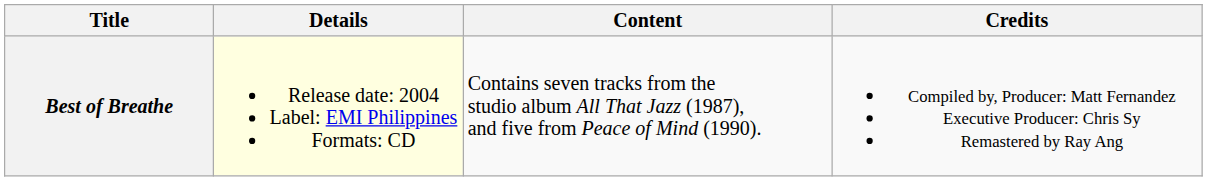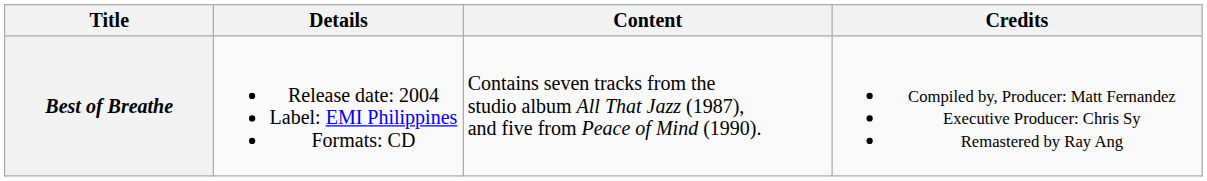(338, 117) lightyellow background -> (338, 117) no background
